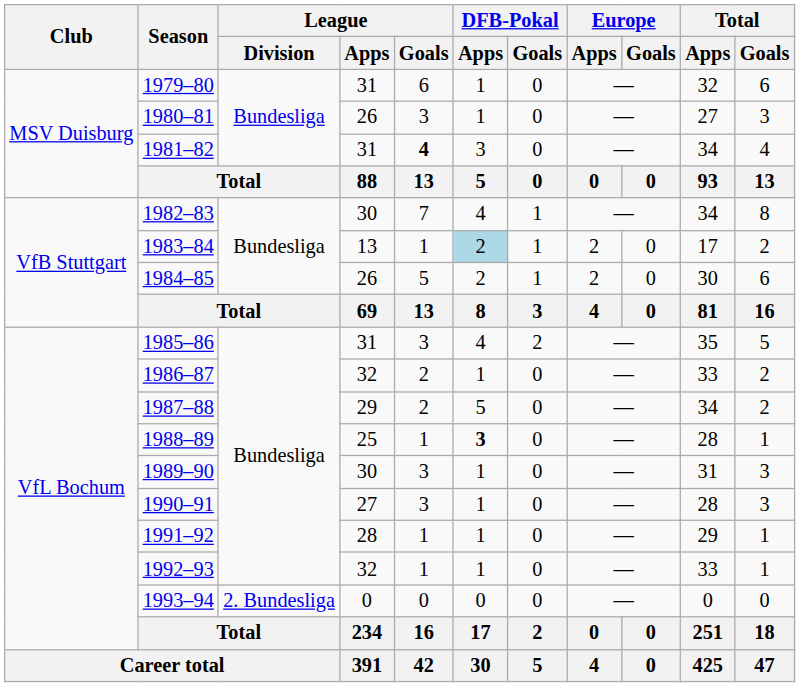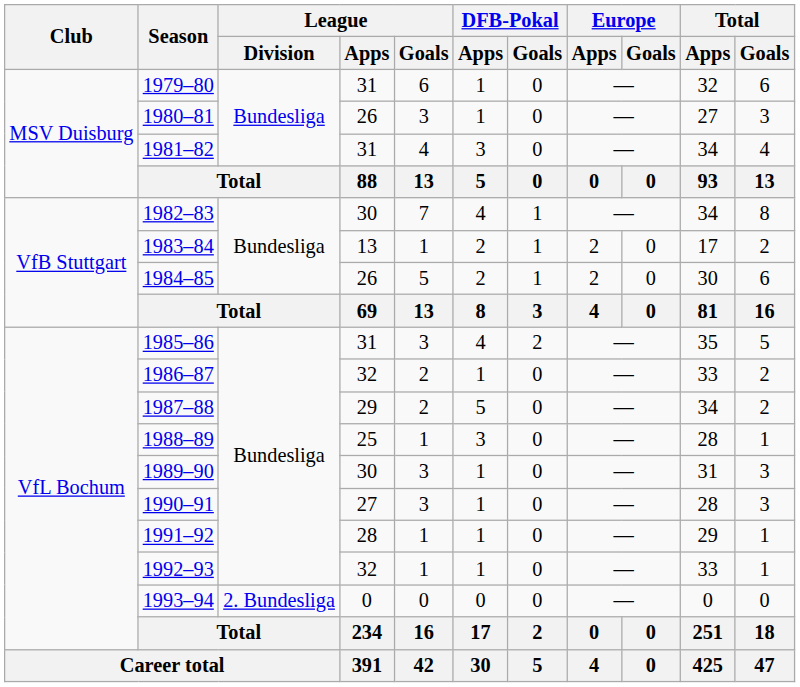(424, 149) bold -> (424, 149) normal
(481, 246) lightblue background -> (481, 246) no background
(481, 439) bold -> (481, 439) normal
